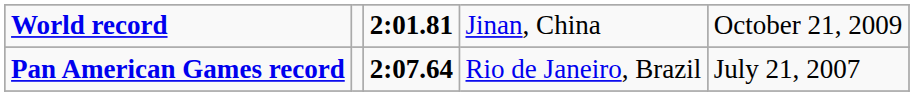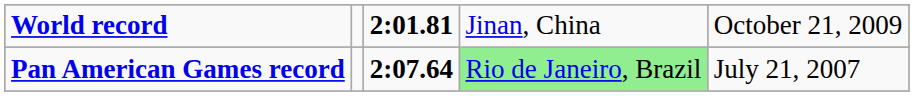(583, 68) no background -> (583, 68) lightgreen background
